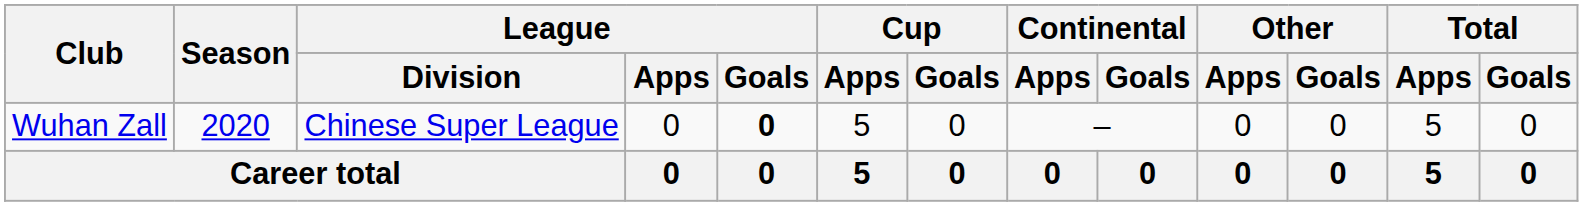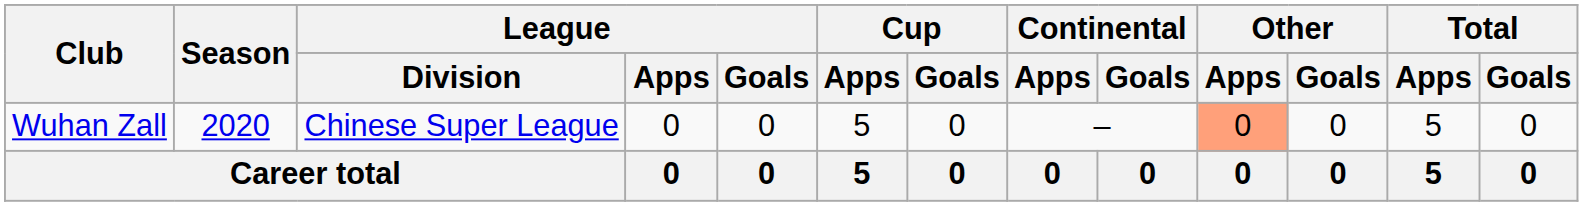(767, 126) bold -> (767, 126) normal
(1243, 126) no background -> (1243, 126) lightsalmon background
